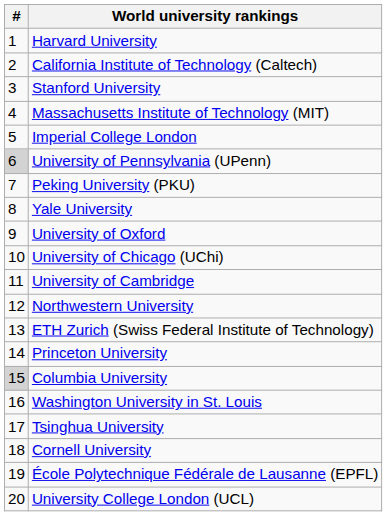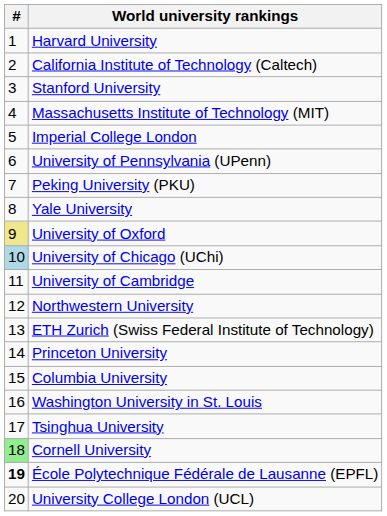(12, 161) lightgrey background -> (12, 161) no background
(12, 233) no background -> (12, 233) khaki background
(16, 257) no background -> (16, 257) lightblue background
(16, 378) lightgrey background -> (16, 378) no background
(16, 450) no background -> (16, 450) lightgreen background
(16, 474) normal -> (16, 474) bold
